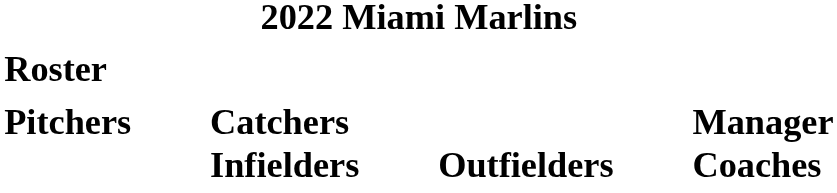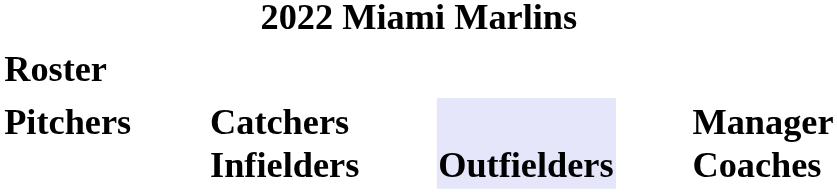(526, 164) no background -> (526, 164) lavender background
